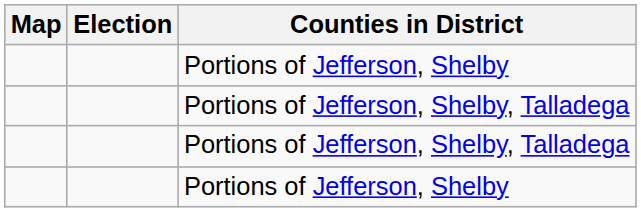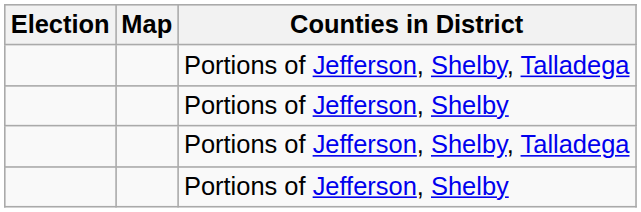columns swapped: (123, 24) <-> (36, 24)
(346, 65) Portions of Jefferson, Shelby -> (407, 65) Portions of Jefferson, Shelby, Talladega
(407, 105) Portions of Jefferson, Shelby, Talladega -> (346, 105) Portions of Jefferson, Shelby
